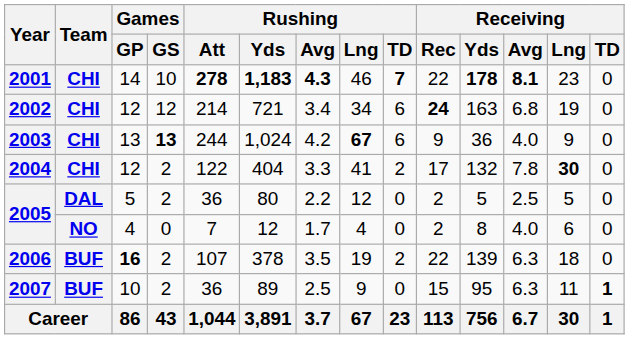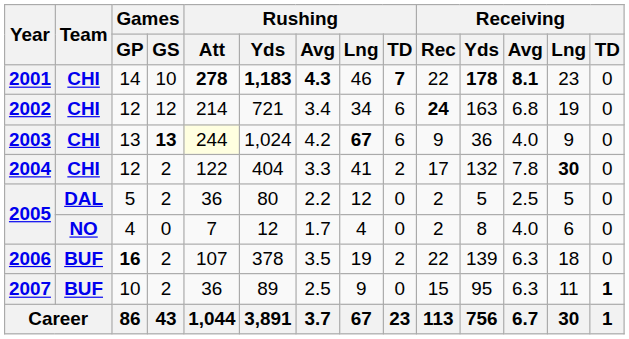(212, 139) no background -> (212, 139) lightyellow background
